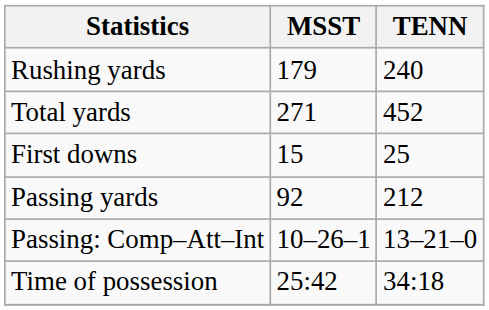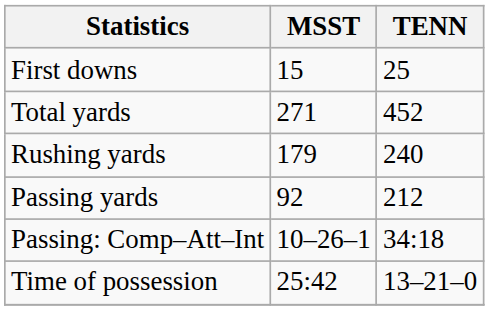rows swapped: (74, 154) <-> (88, 69)
(430, 239) 13–21–0 -> (414, 239) 34:18
(414, 282) 34:18 -> (430, 282) 13–21–0
